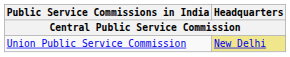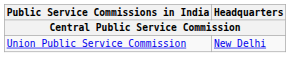(240, 44) khaki background -> (240, 44) no background
